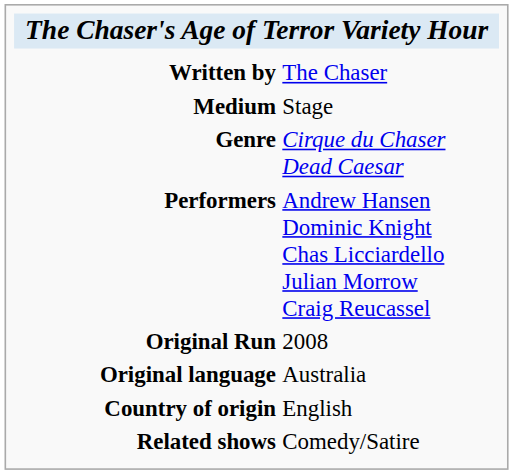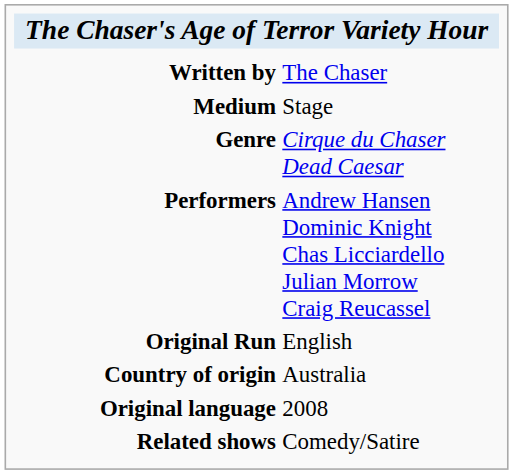(305, 341) 2008 -> (317, 341) English
(188, 374) Original language -> (190, 374) Country of origin
(190, 408) Country of origin -> (188, 408) Original language
(317, 408) English -> (305, 408) 2008
